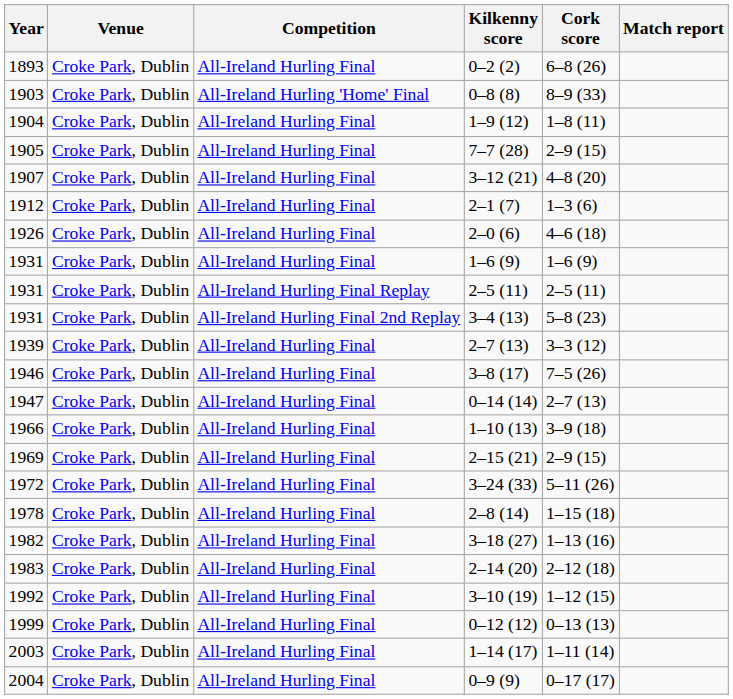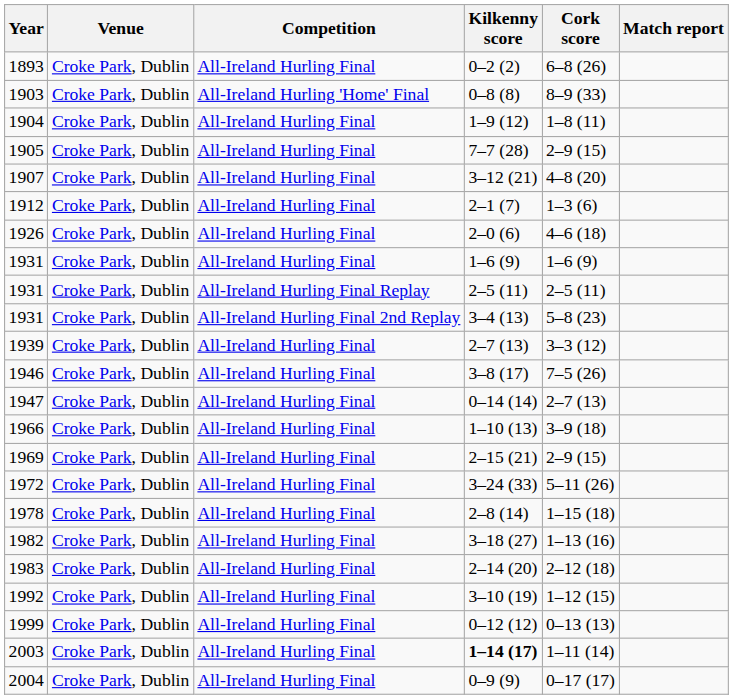(503, 652) normal -> (503, 652) bold
